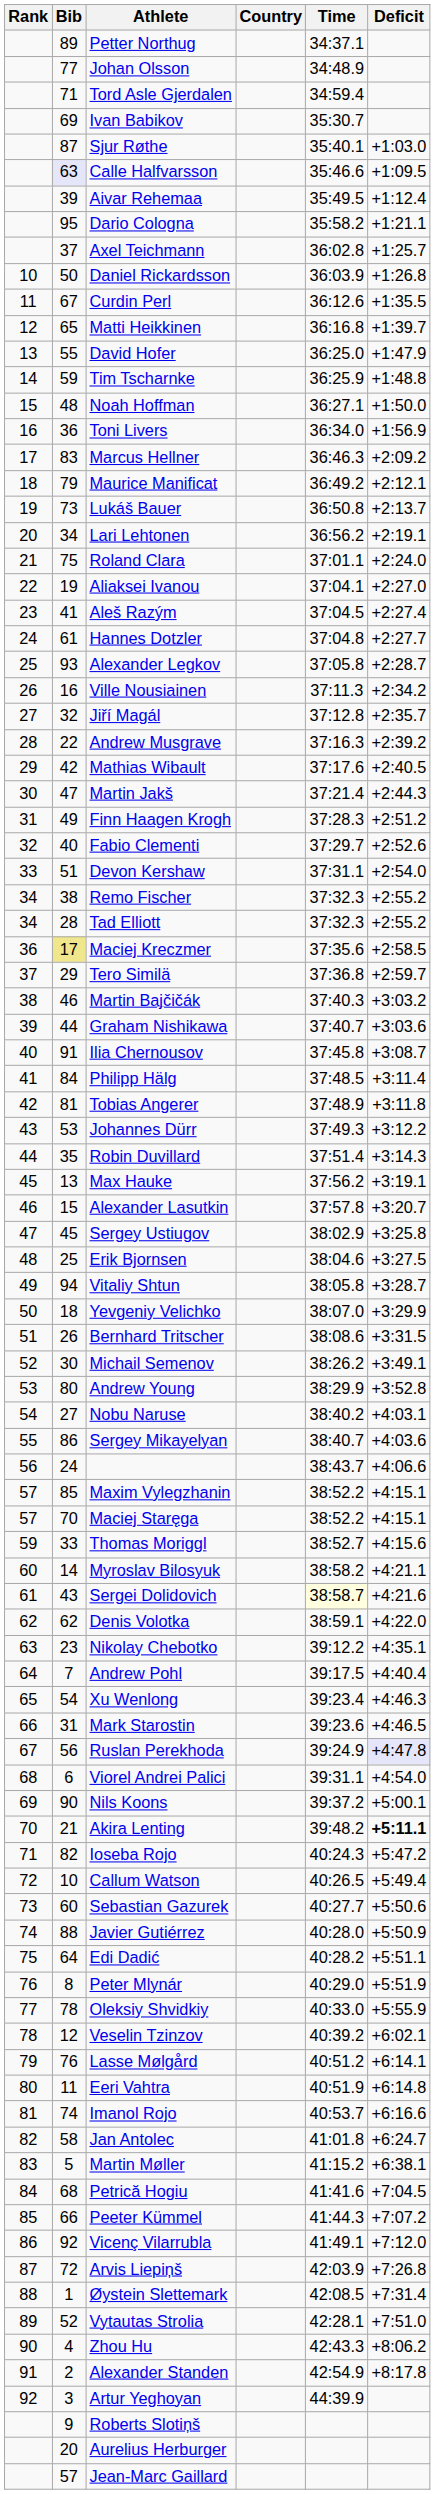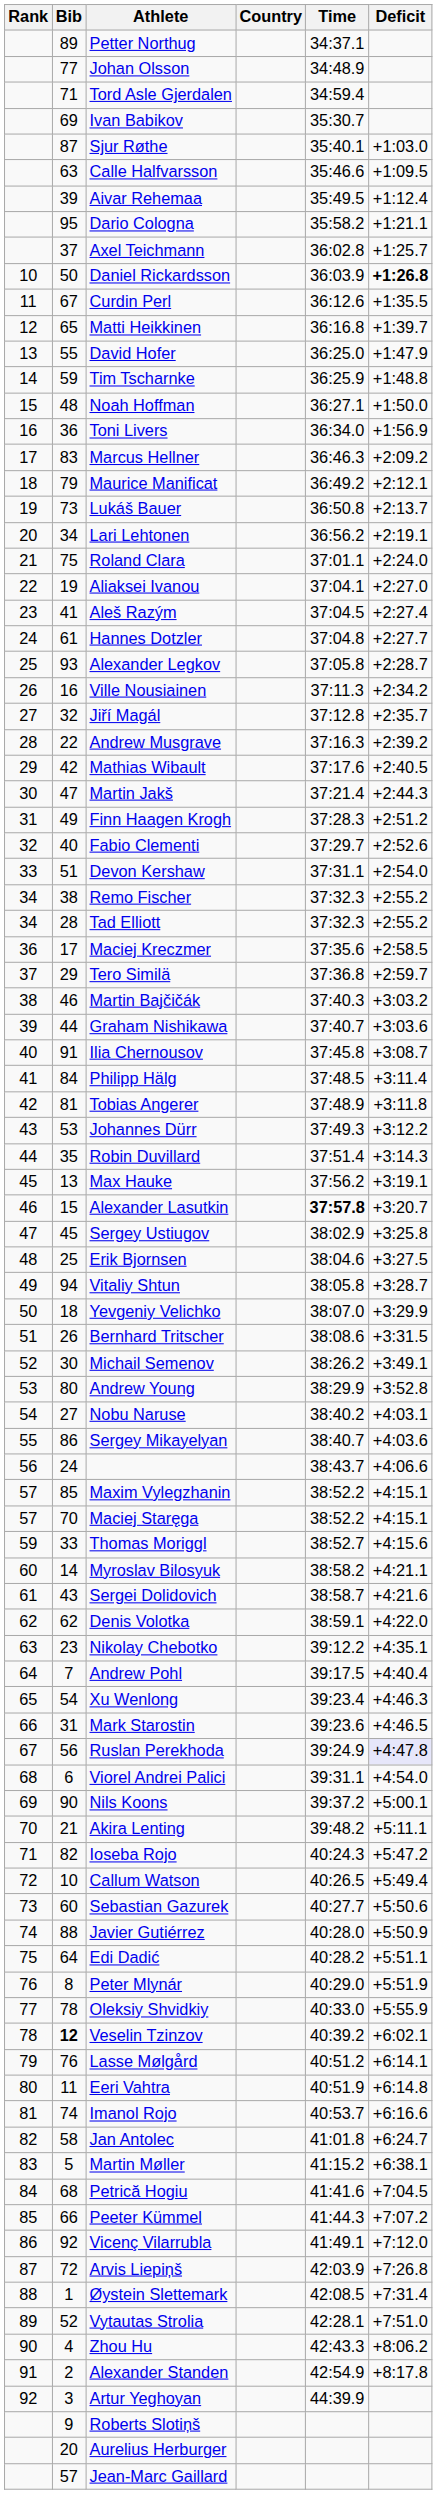(69, 172) lavender background -> (69, 172) no background
(399, 276) normal -> (400, 276) bold
(69, 949) khaki background -> (69, 949) no background
(337, 1208) normal -> (337, 1208) bold
(337, 1596) lightyellow background -> (337, 1596) no background
(399, 1829) bold -> (400, 1829) normal
(69, 2036) normal -> (69, 2036) bold
